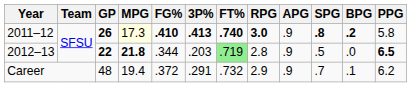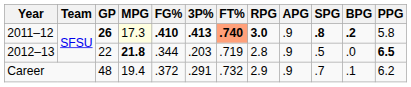(231, 33) no background -> (231, 33) lightsalmon background
(105, 52) bold -> (105, 52) normal
(231, 52) lightgreen background -> (231, 52) no background
